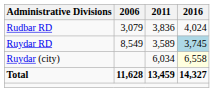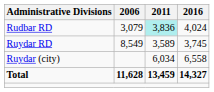(164, 28) no background -> (164, 28) paleturquoise background
(195, 43) lightblue background -> (195, 43) no background
(195, 59) lightyellow background -> (195, 59) no background
